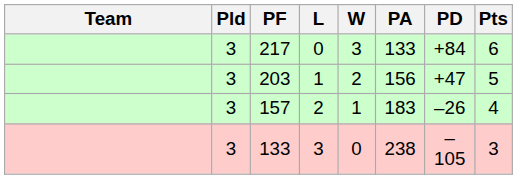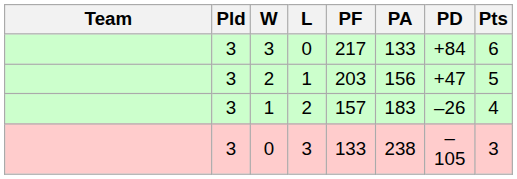columns swapped: (356, 19) <-> (275, 19)
